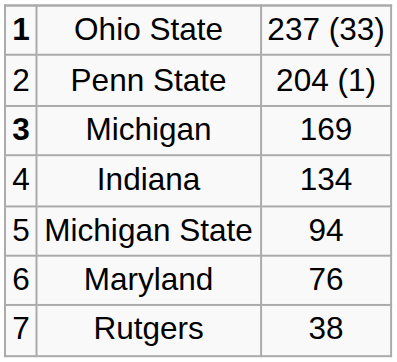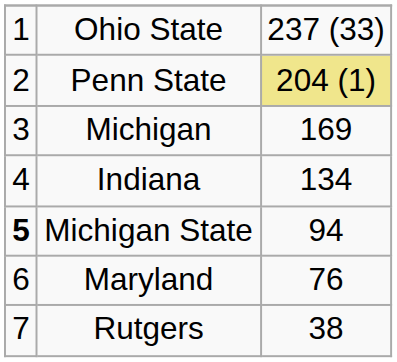(21, 30) bold -> (21, 30) normal
(326, 80) no background -> (326, 80) khaki background
(21, 129) bold -> (21, 129) normal
(21, 229) normal -> (21, 229) bold
